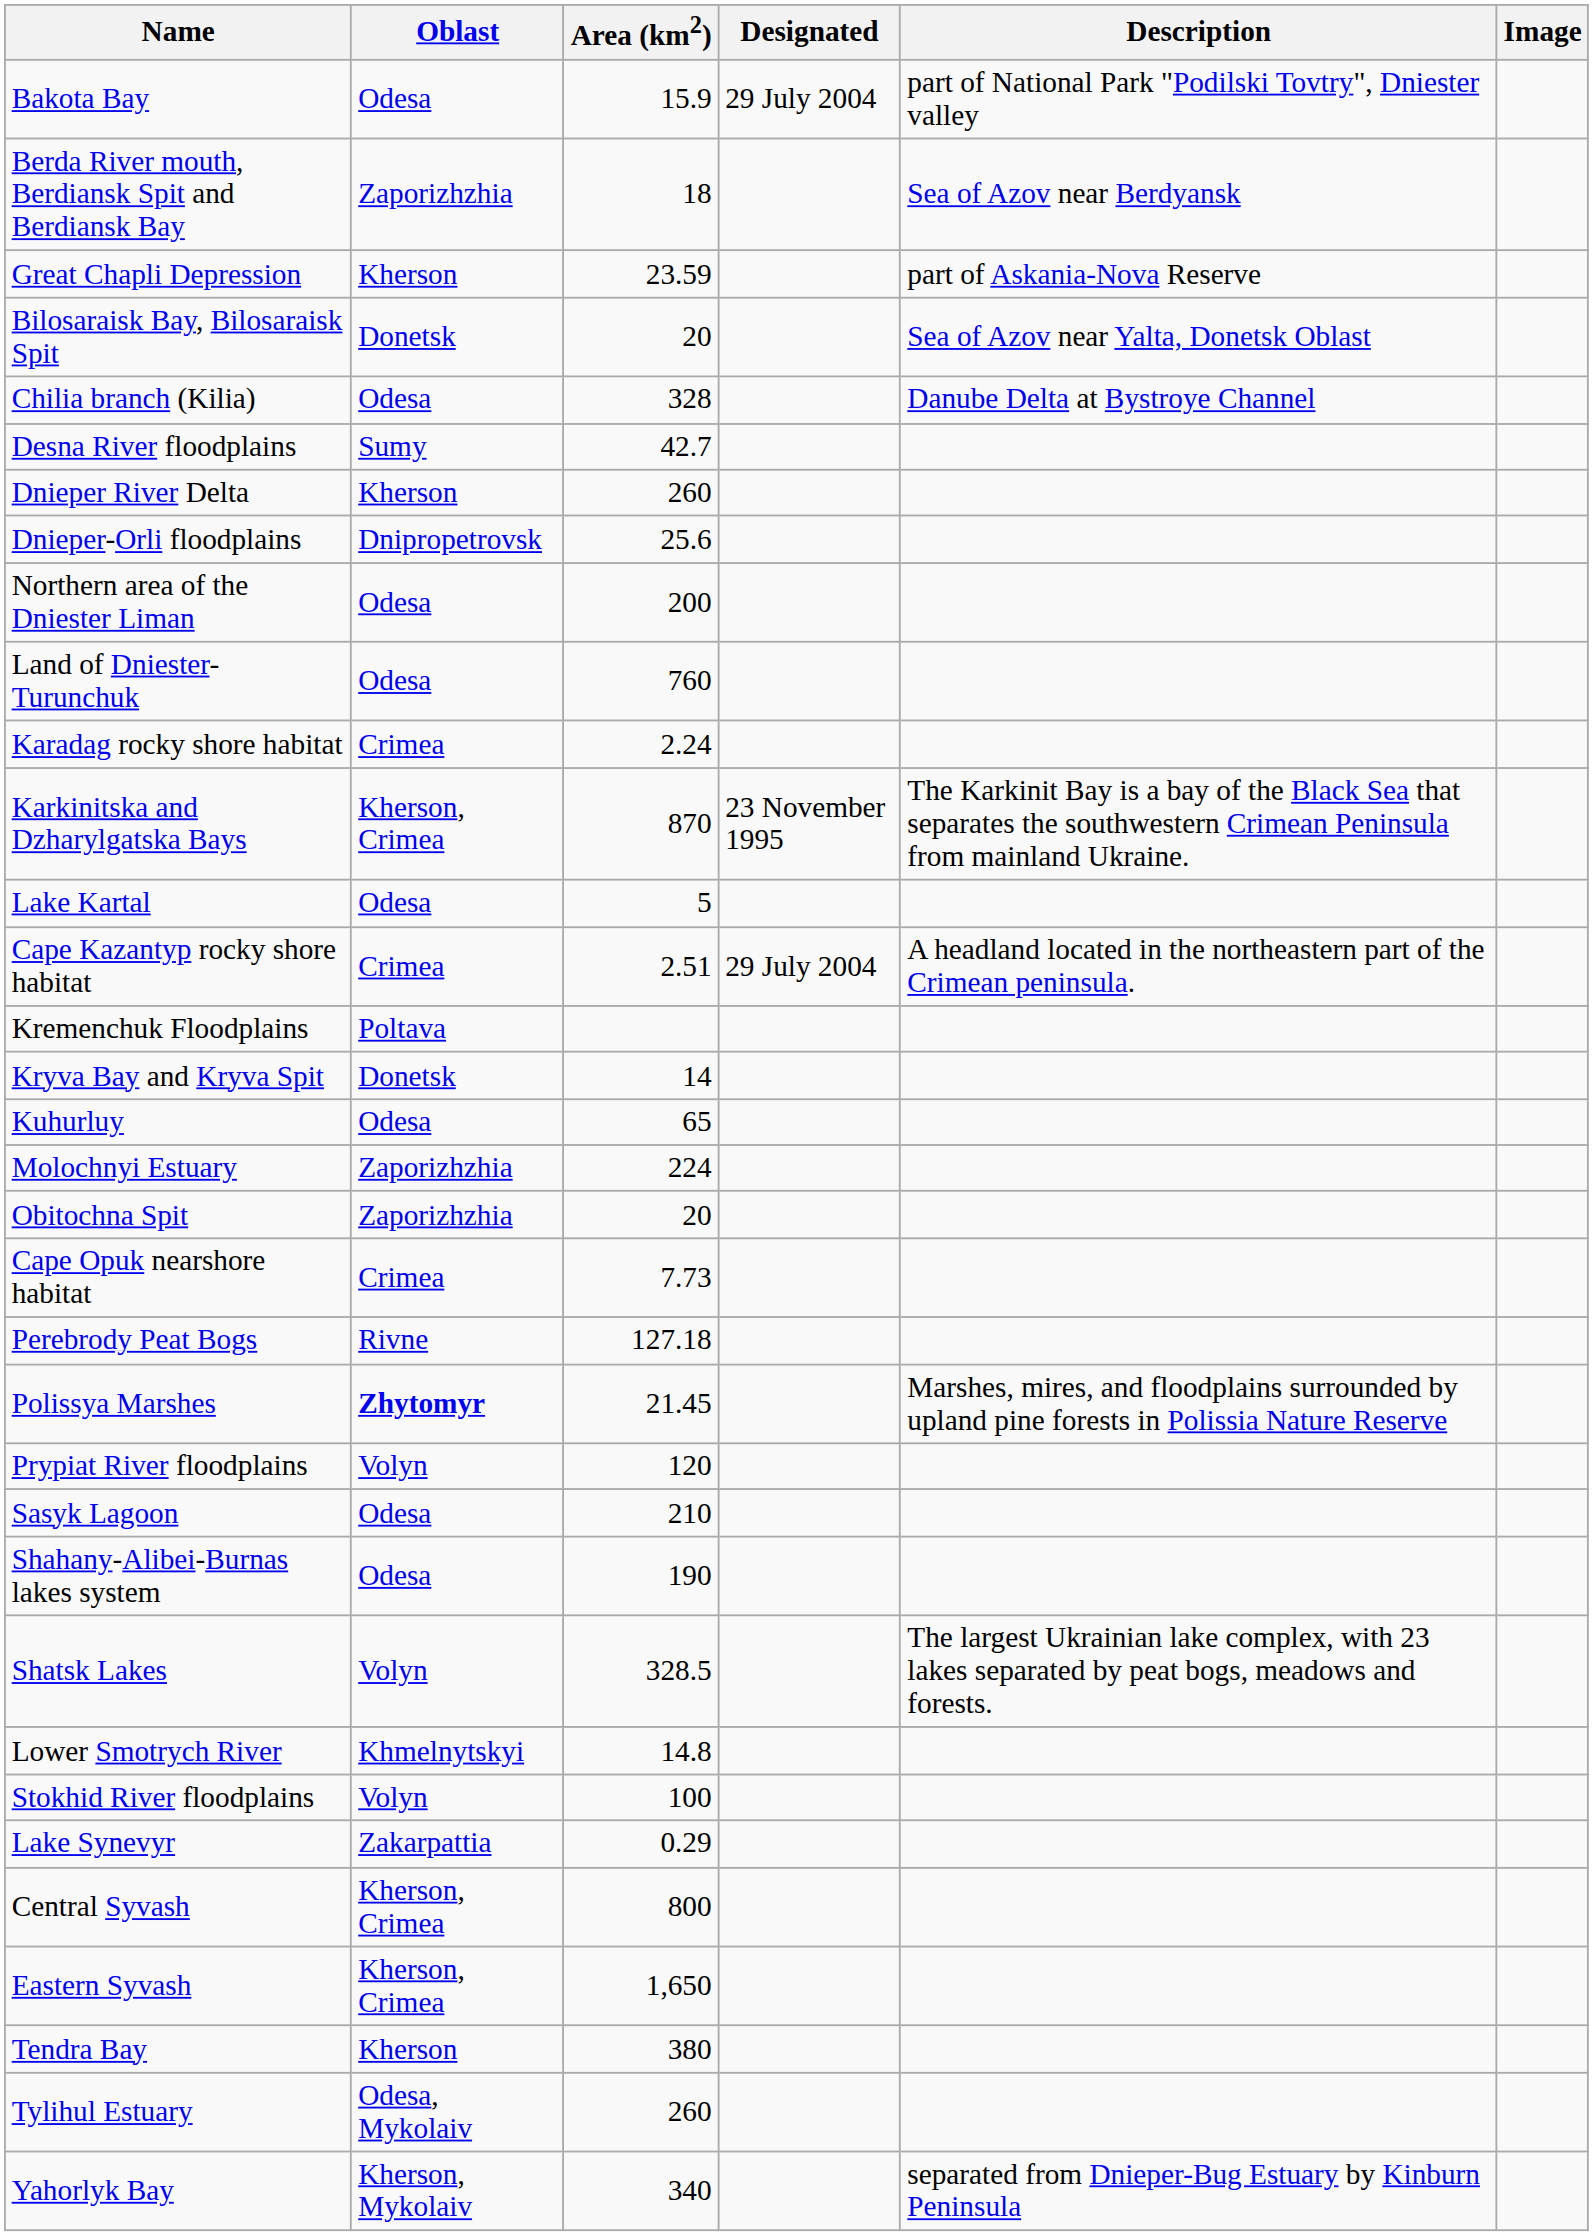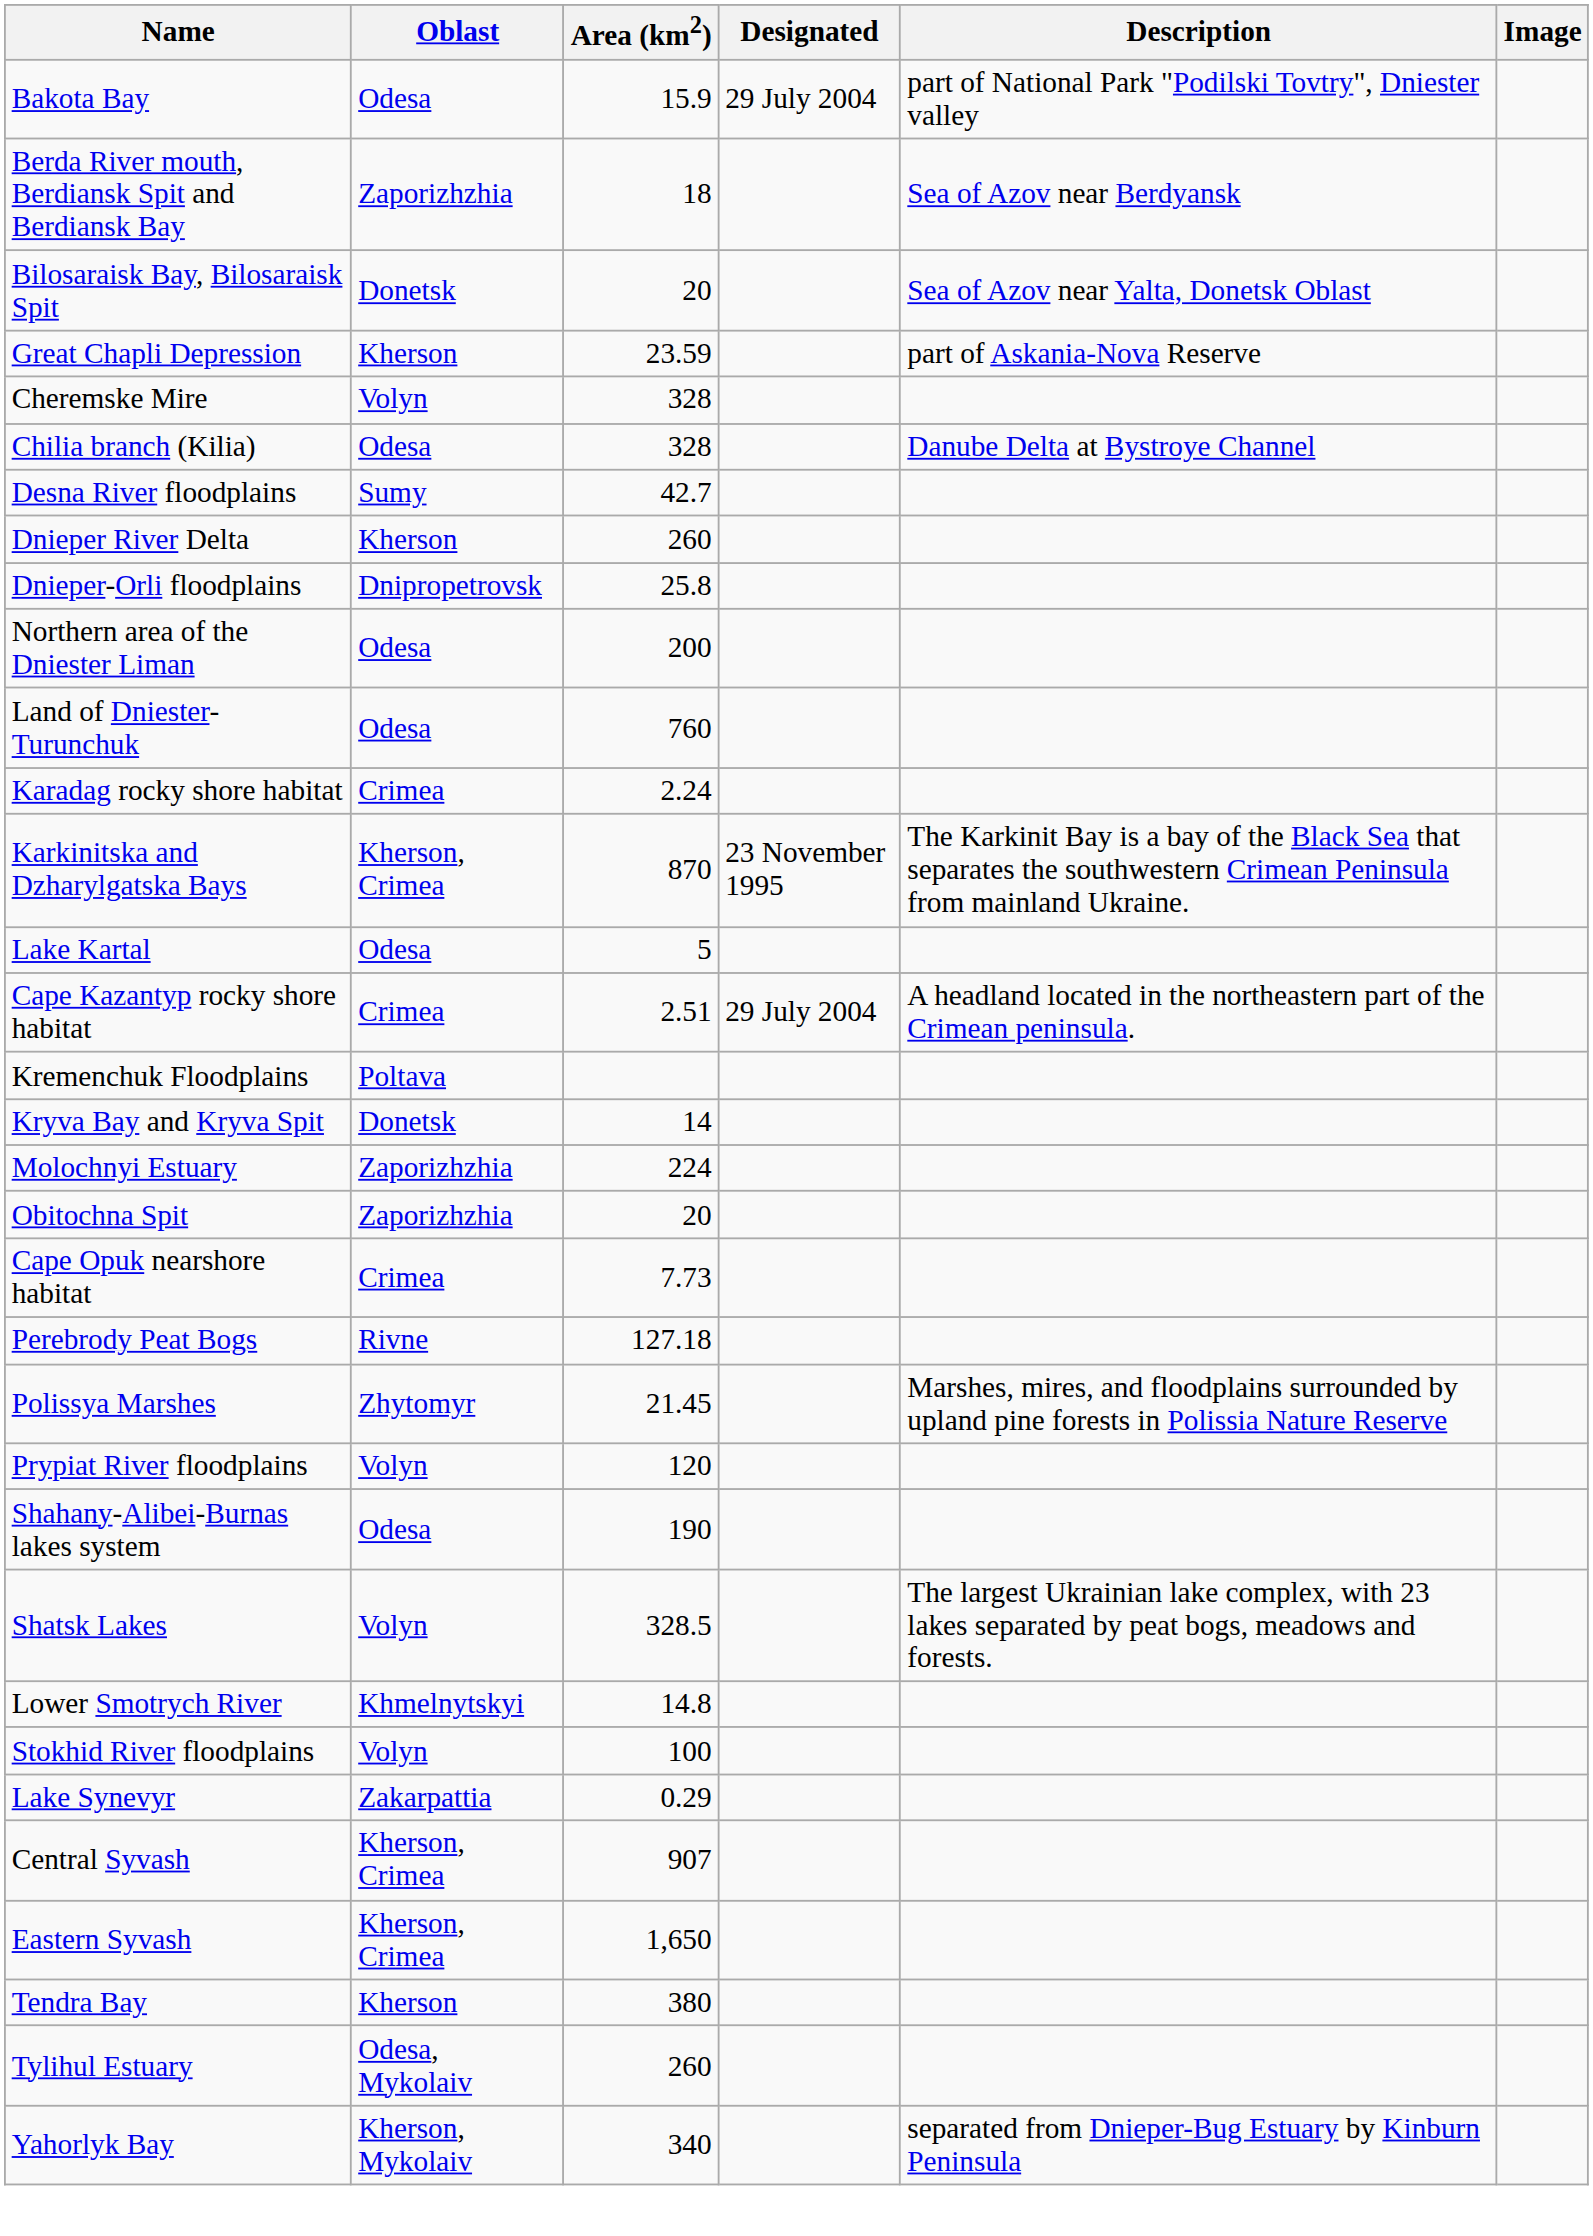rows swapped: (177, 336) <-> (156, 273)
+ row: (110, 399)
(686, 538) 25.6 -> (686, 585) 25.8
- row: (68, 1121)
(422, 1403) bold -> (417, 1403) normal
- row: (95, 1512)
(690, 1906) 800 -> (690, 1859) 907
